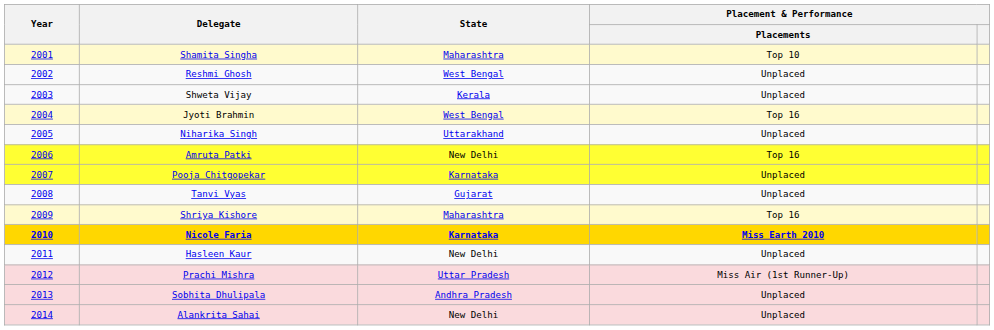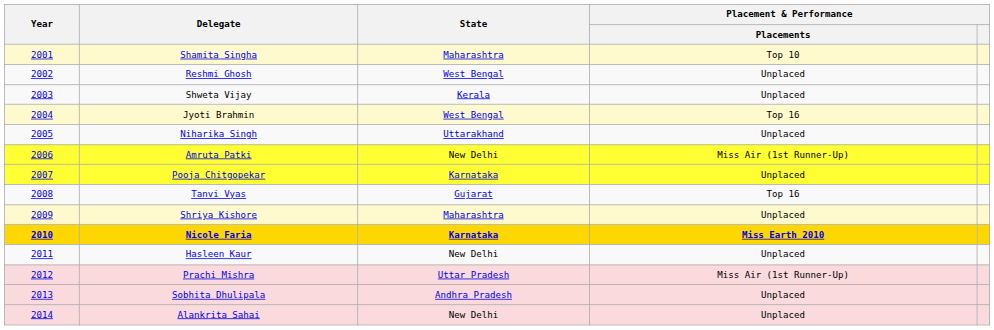(783, 154) Top 16 -> (783, 154) Miss Air (1st Runner-Up)
(783, 194) Unplaced -> (783, 194) Top 16
(783, 214) Top 16 -> (783, 214) Unplaced
